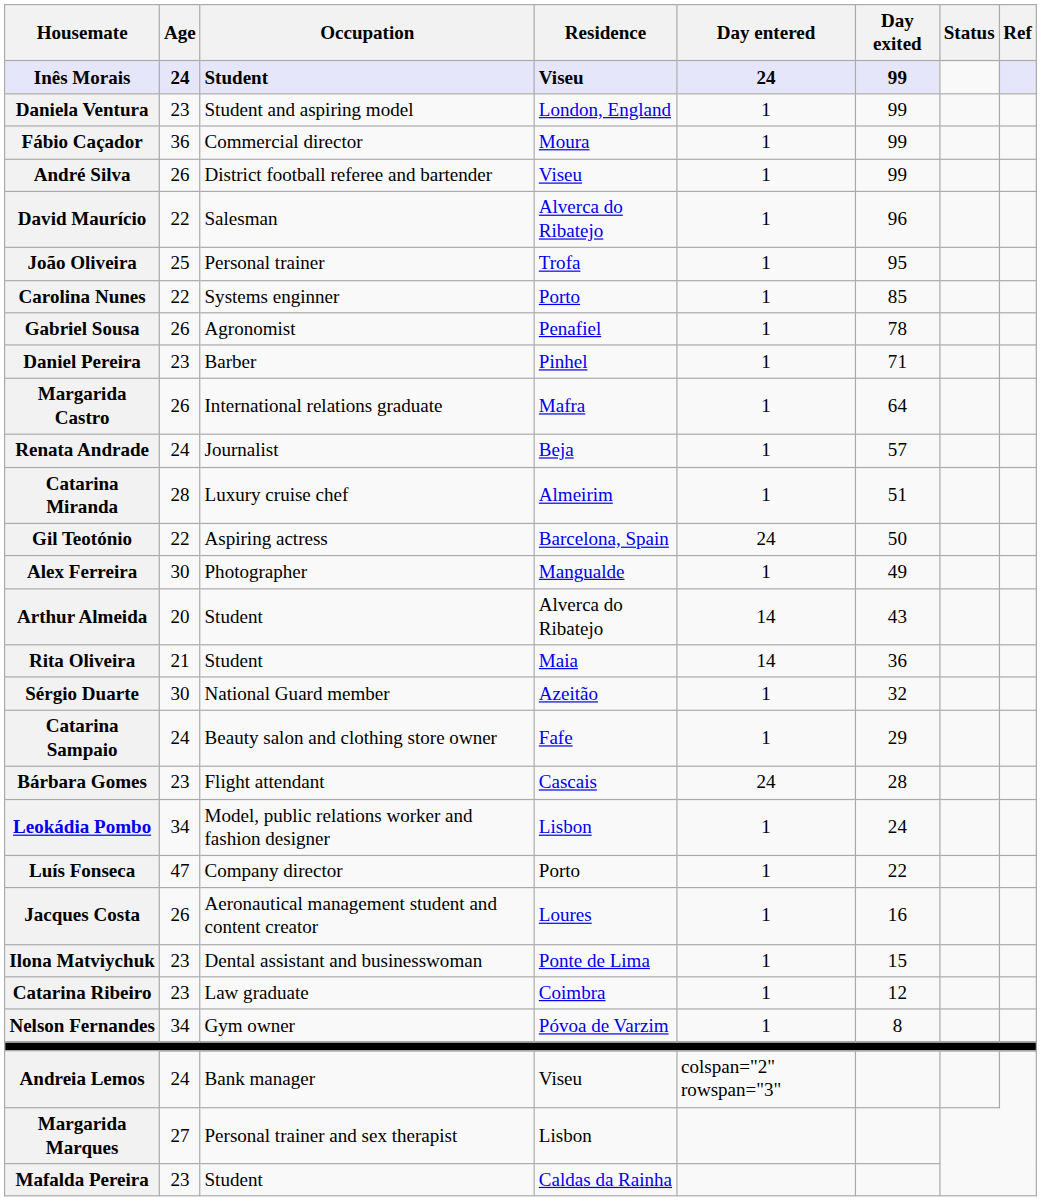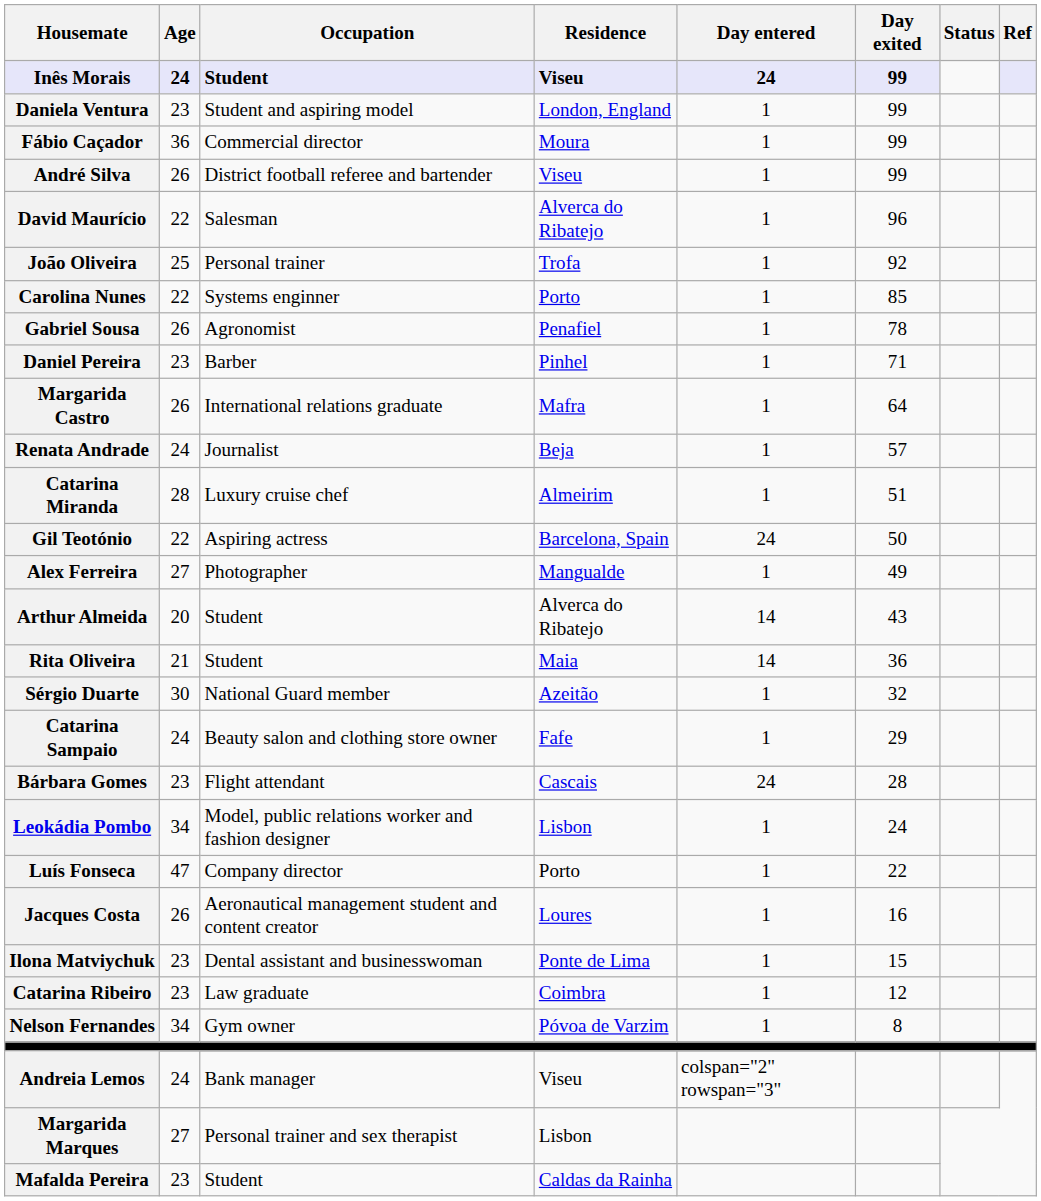(897, 263) 95 -> (897, 263) 92
(180, 572) 30 -> (180, 572) 27
